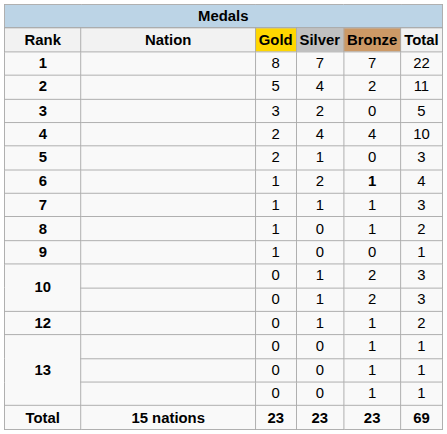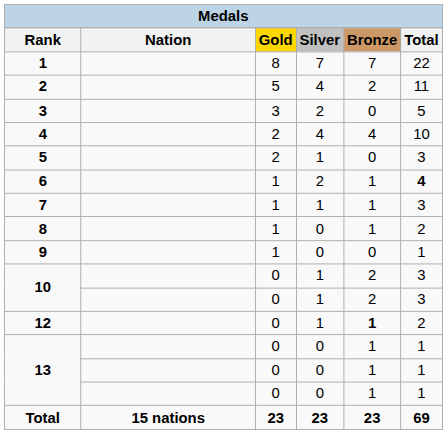(372, 181) bold -> (372, 181) normal
(421, 181) normal -> (421, 181) bold
(372, 323) normal -> (372, 323) bold
